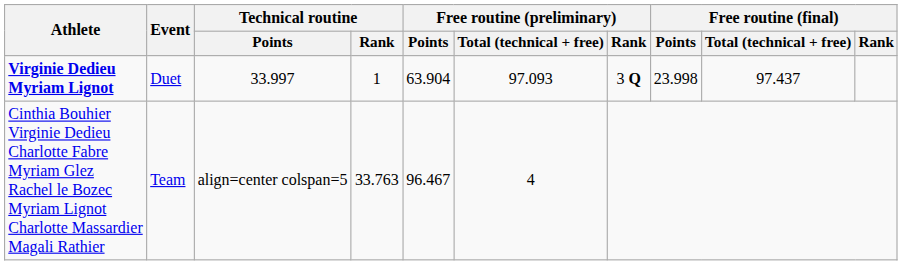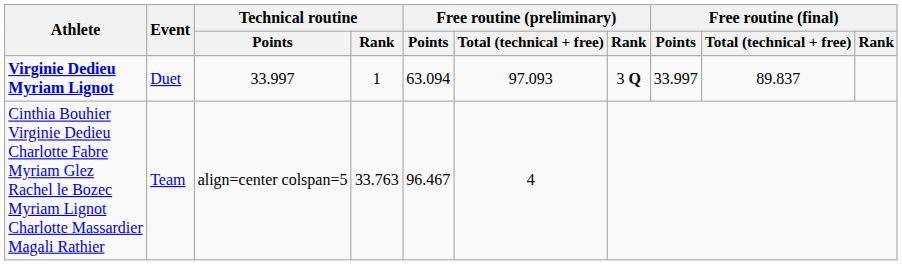(428, 78) 63.904 -> (428, 78) 63.094
(676, 78) 23.998 -> (676, 78) 33.997
(778, 78) 97.437 -> (778, 78) 89.837
